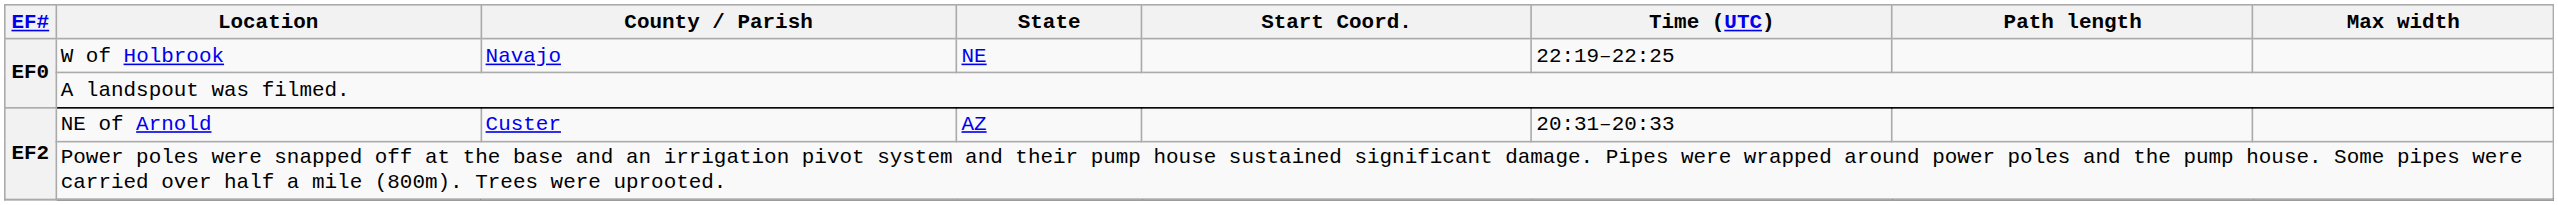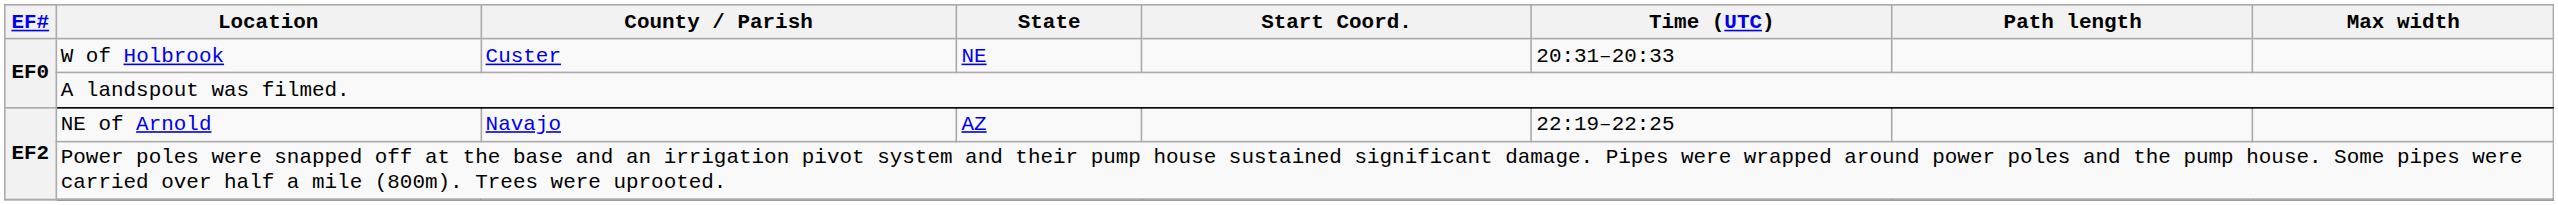(523, 56) Navajo -> (523, 56) Custer
(1605, 56) 22:19–22:25 -> (1605, 56) 20:31–20:33
(523, 124) Custer -> (523, 124) Navajo
(1605, 124) 20:31–20:33 -> (1605, 124) 22:19–22:25
